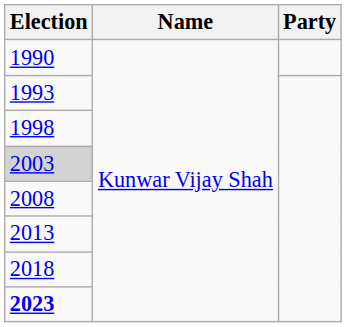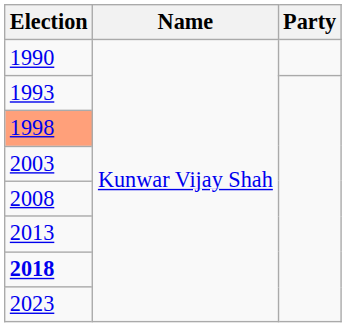(32, 127) no background -> (32, 127) lightsalmon background
(32, 163) lightgrey background -> (32, 163) no background
(32, 269) normal -> (32, 269) bold
(32, 304) bold -> (32, 304) normal
